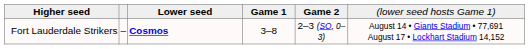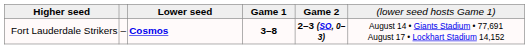(269, 31) normal -> (269, 31) bold
(321, 31) normal -> (321, 31) bold
